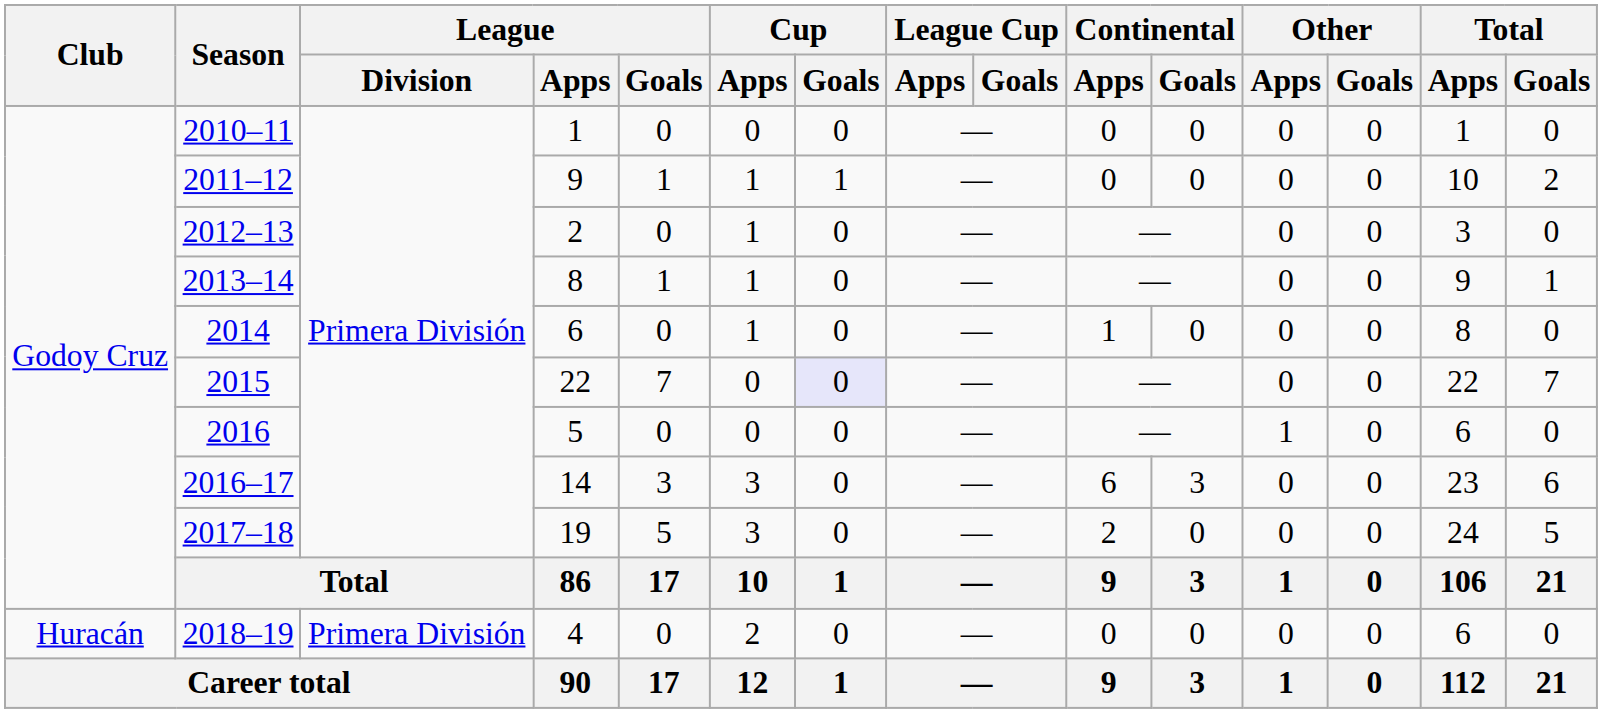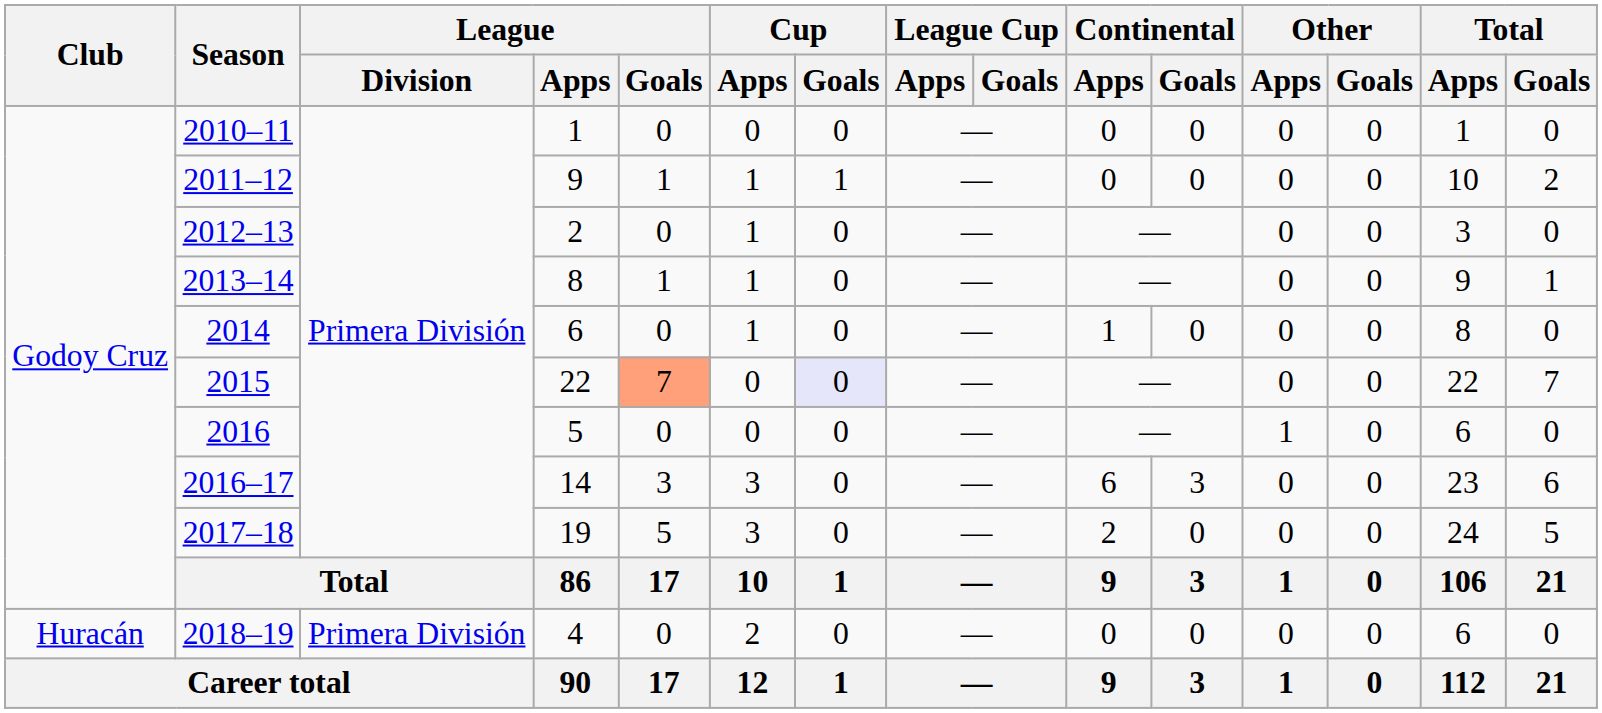(664, 381) no background -> (664, 381) lightsalmon background
